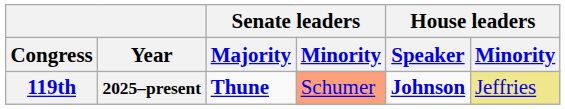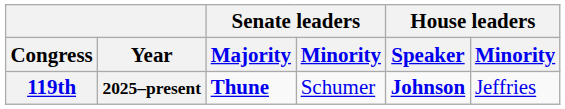(338, 87) lightsalmon background -> (338, 87) no background
(506, 87) khaki background -> (506, 87) no background
